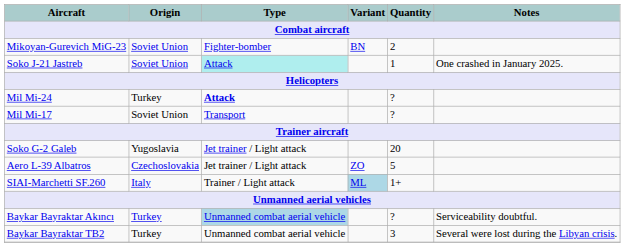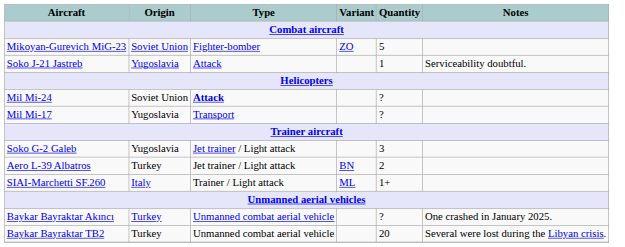(358, 47) BN -> (346, 47) ZO
(393, 47) 2 -> (382, 47) 5
(160, 64) Soviet Union -> (155, 64) Yugoslavia
(218, 64) paleturquoise background -> (207, 64) no background
(500, 64) One crashed in January 2025. -> (476, 64) Serviceability doubtful.
(146, 98) Turkey -> (160, 98) Soviet Union
(160, 115) Soviet Union -> (155, 115) Yugoslavia
(395, 149) 20 -> (382, 149) 3
(165, 166) Czechoslovakia -> (146, 166) Turkey
(357, 166) ZO -> (347, 166) BN
(393, 166) 5 -> (382, 166) 2
(358, 183) lightblue background -> (347, 183) no background
(275, 217) lightblue background -> (264, 217) no background
(487, 217) Serviceability doubtful. -> (489, 217) One crashed in January 2025.
(393, 234) 3 -> (384, 234) 20
